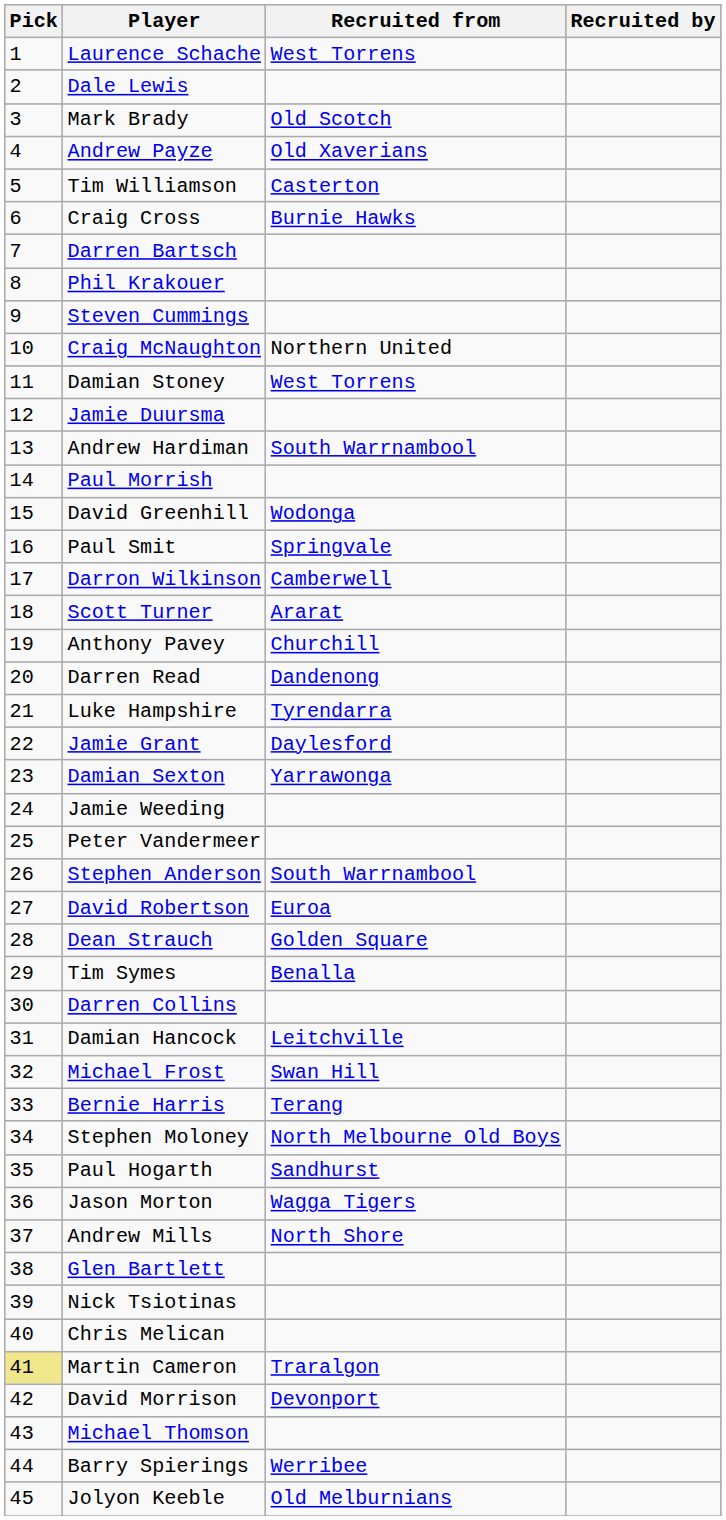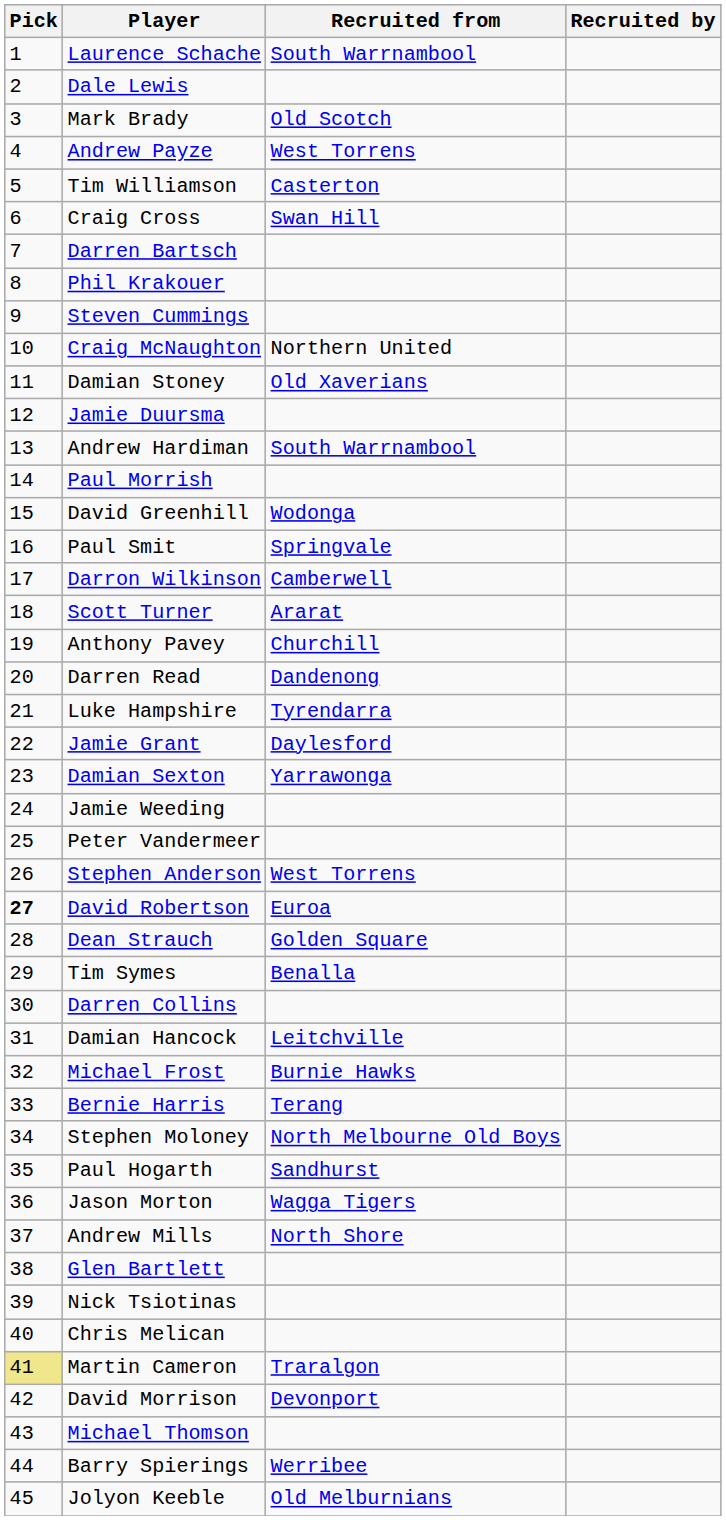(343, 54) West Torrens -> (373, 54) South Warrnambool
(349, 153) Old Xaverians -> (343, 153) West Torrens
(343, 218) Burnie Hawks -> (325, 218) Swan Hill
(343, 382) West Torrens -> (349, 382) Old Xaverians
(373, 875) South Warrnambool -> (343, 875) West Torrens
(22, 908) normal -> (22, 908) bold
(325, 1072) Swan Hill -> (343, 1072) Burnie Hawks
